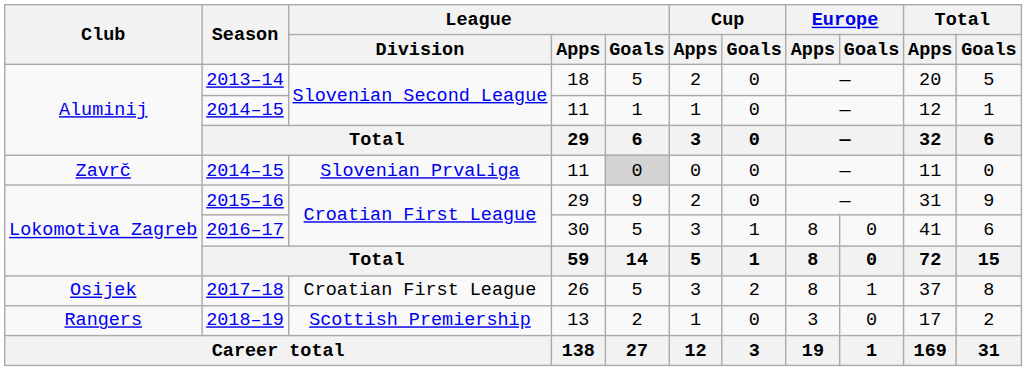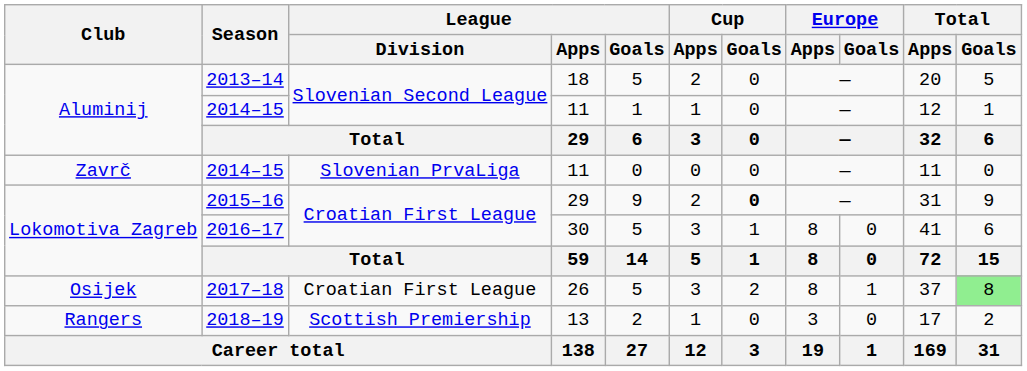(637, 170) lightgrey background -> (637, 170) no background
(754, 200) normal -> (754, 200) bold
(989, 291) no background -> (989, 291) lightgreen background
